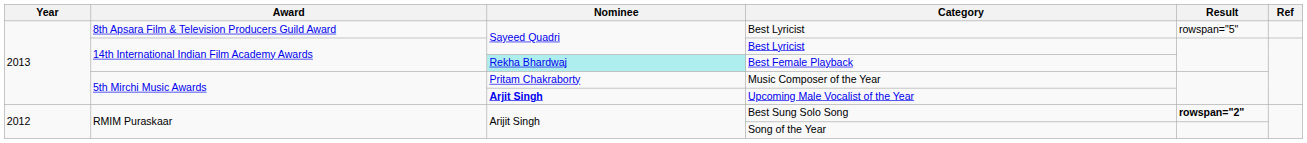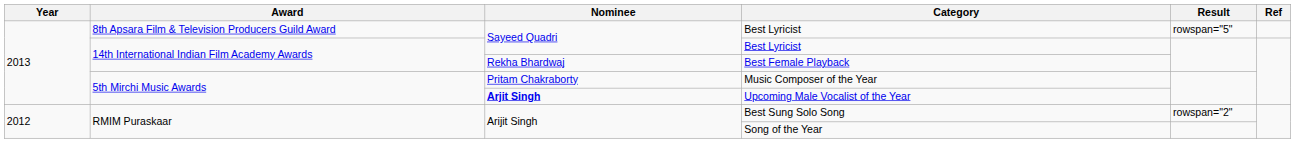(528, 63) paleturquoise background -> (526, 63) no background
(1212, 113) bold -> (1203, 113) normal
